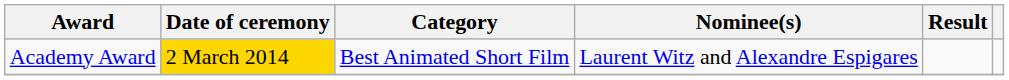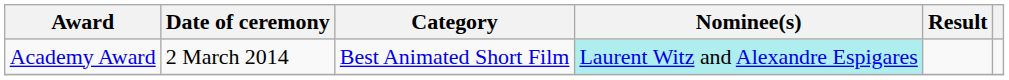(227, 56) gold background -> (227, 56) no background
(749, 56) no background -> (749, 56) paleturquoise background
